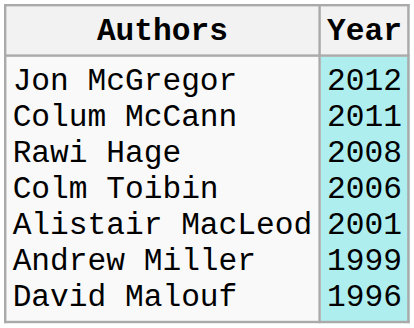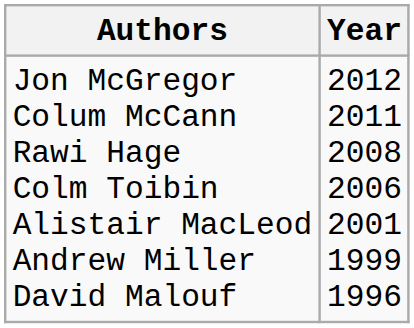(365, 189) paleturquoise background -> (365, 189) no background
